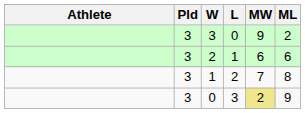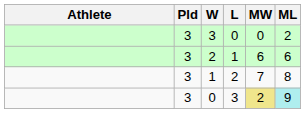(260, 35) 9 -> (260, 35) 0
(288, 98) no background -> (288, 98) paleturquoise background
